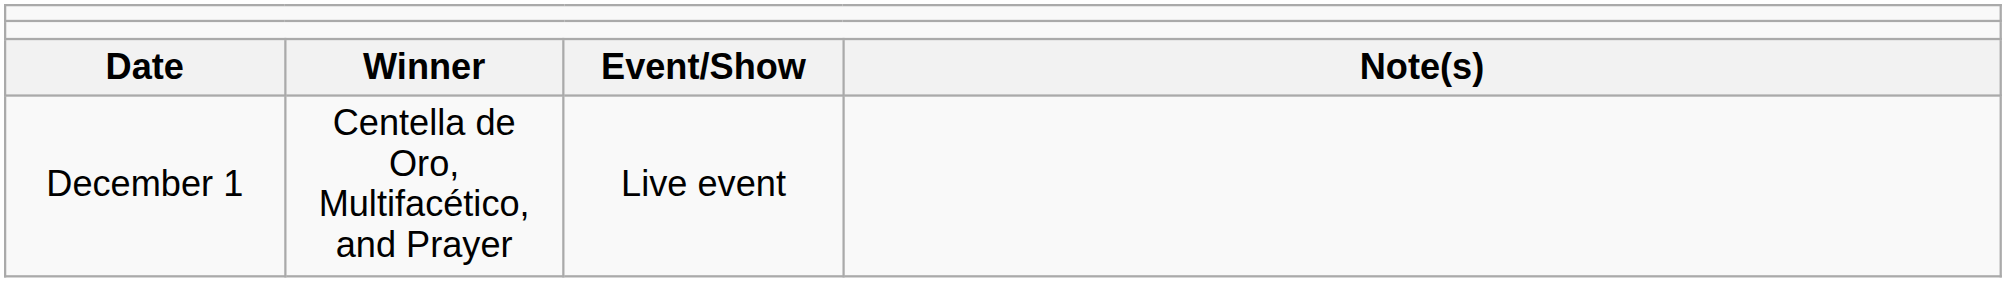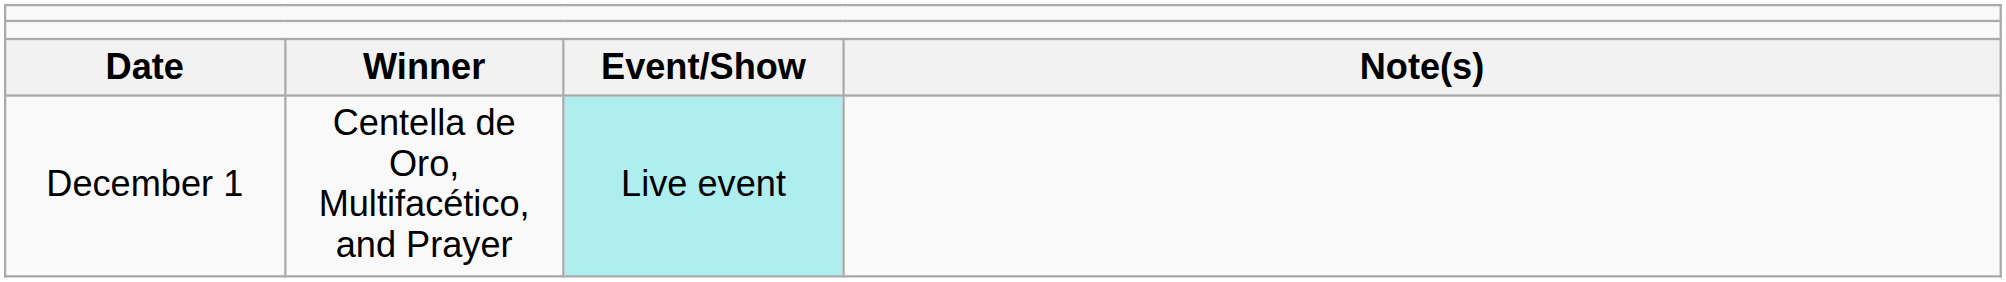(704, 184) no background -> (704, 184) paleturquoise background
